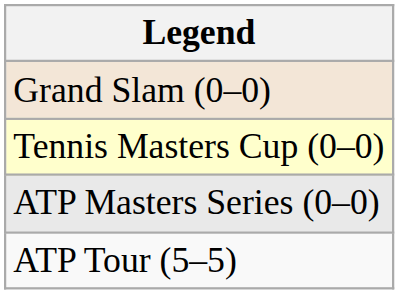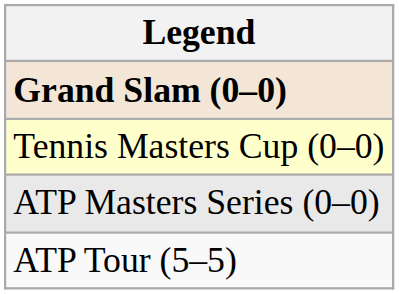(142, 89) normal -> (150, 89) bold
